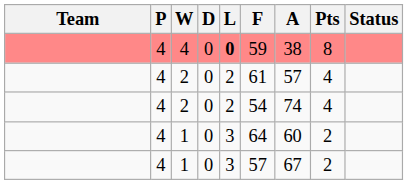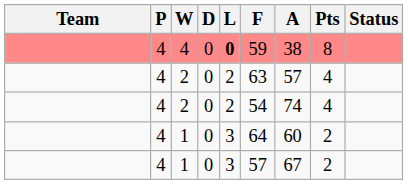(258, 77) 61 -> (258, 77) 63
